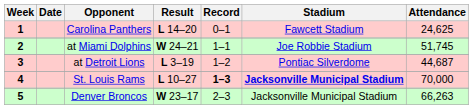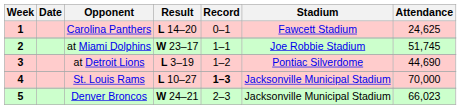(177, 46) W 24–21 -> (177, 46) W 23–17
(437, 63) 44,687 -> (424, 63) 44,690
(324, 79) bold -> (318, 79) normal
(177, 96) W 23–17 -> (177, 96) W 24–21
(437, 96) 66,263 -> (424, 96) 66,023
